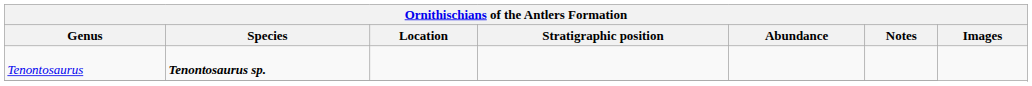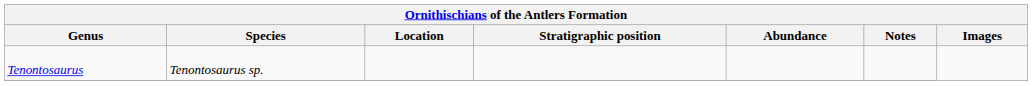(217, 70) bold -> (217, 70) normal
